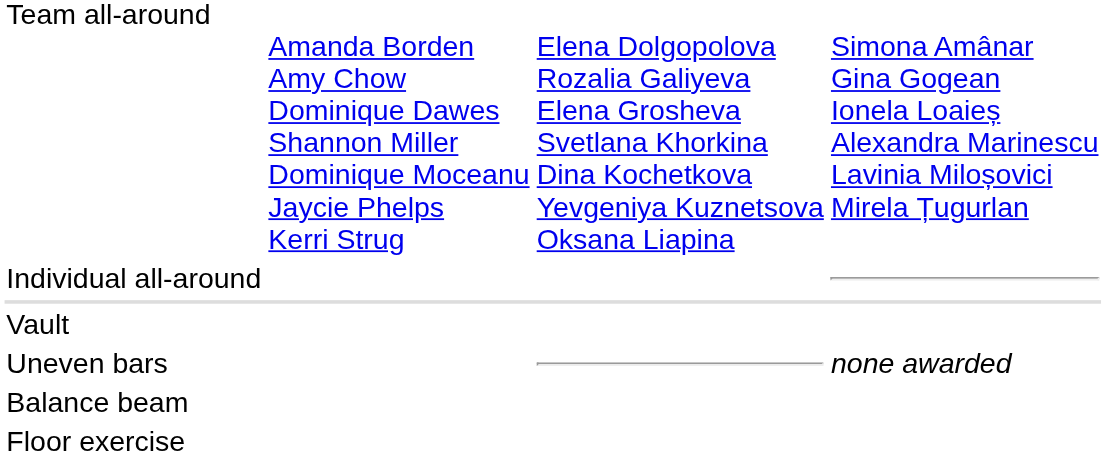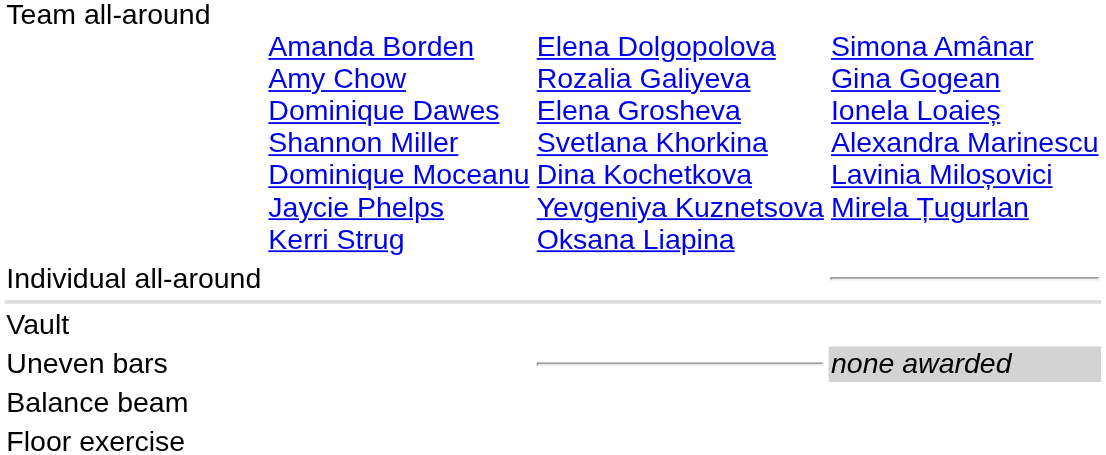(921, 363) no background -> (921, 363) lightgrey background
